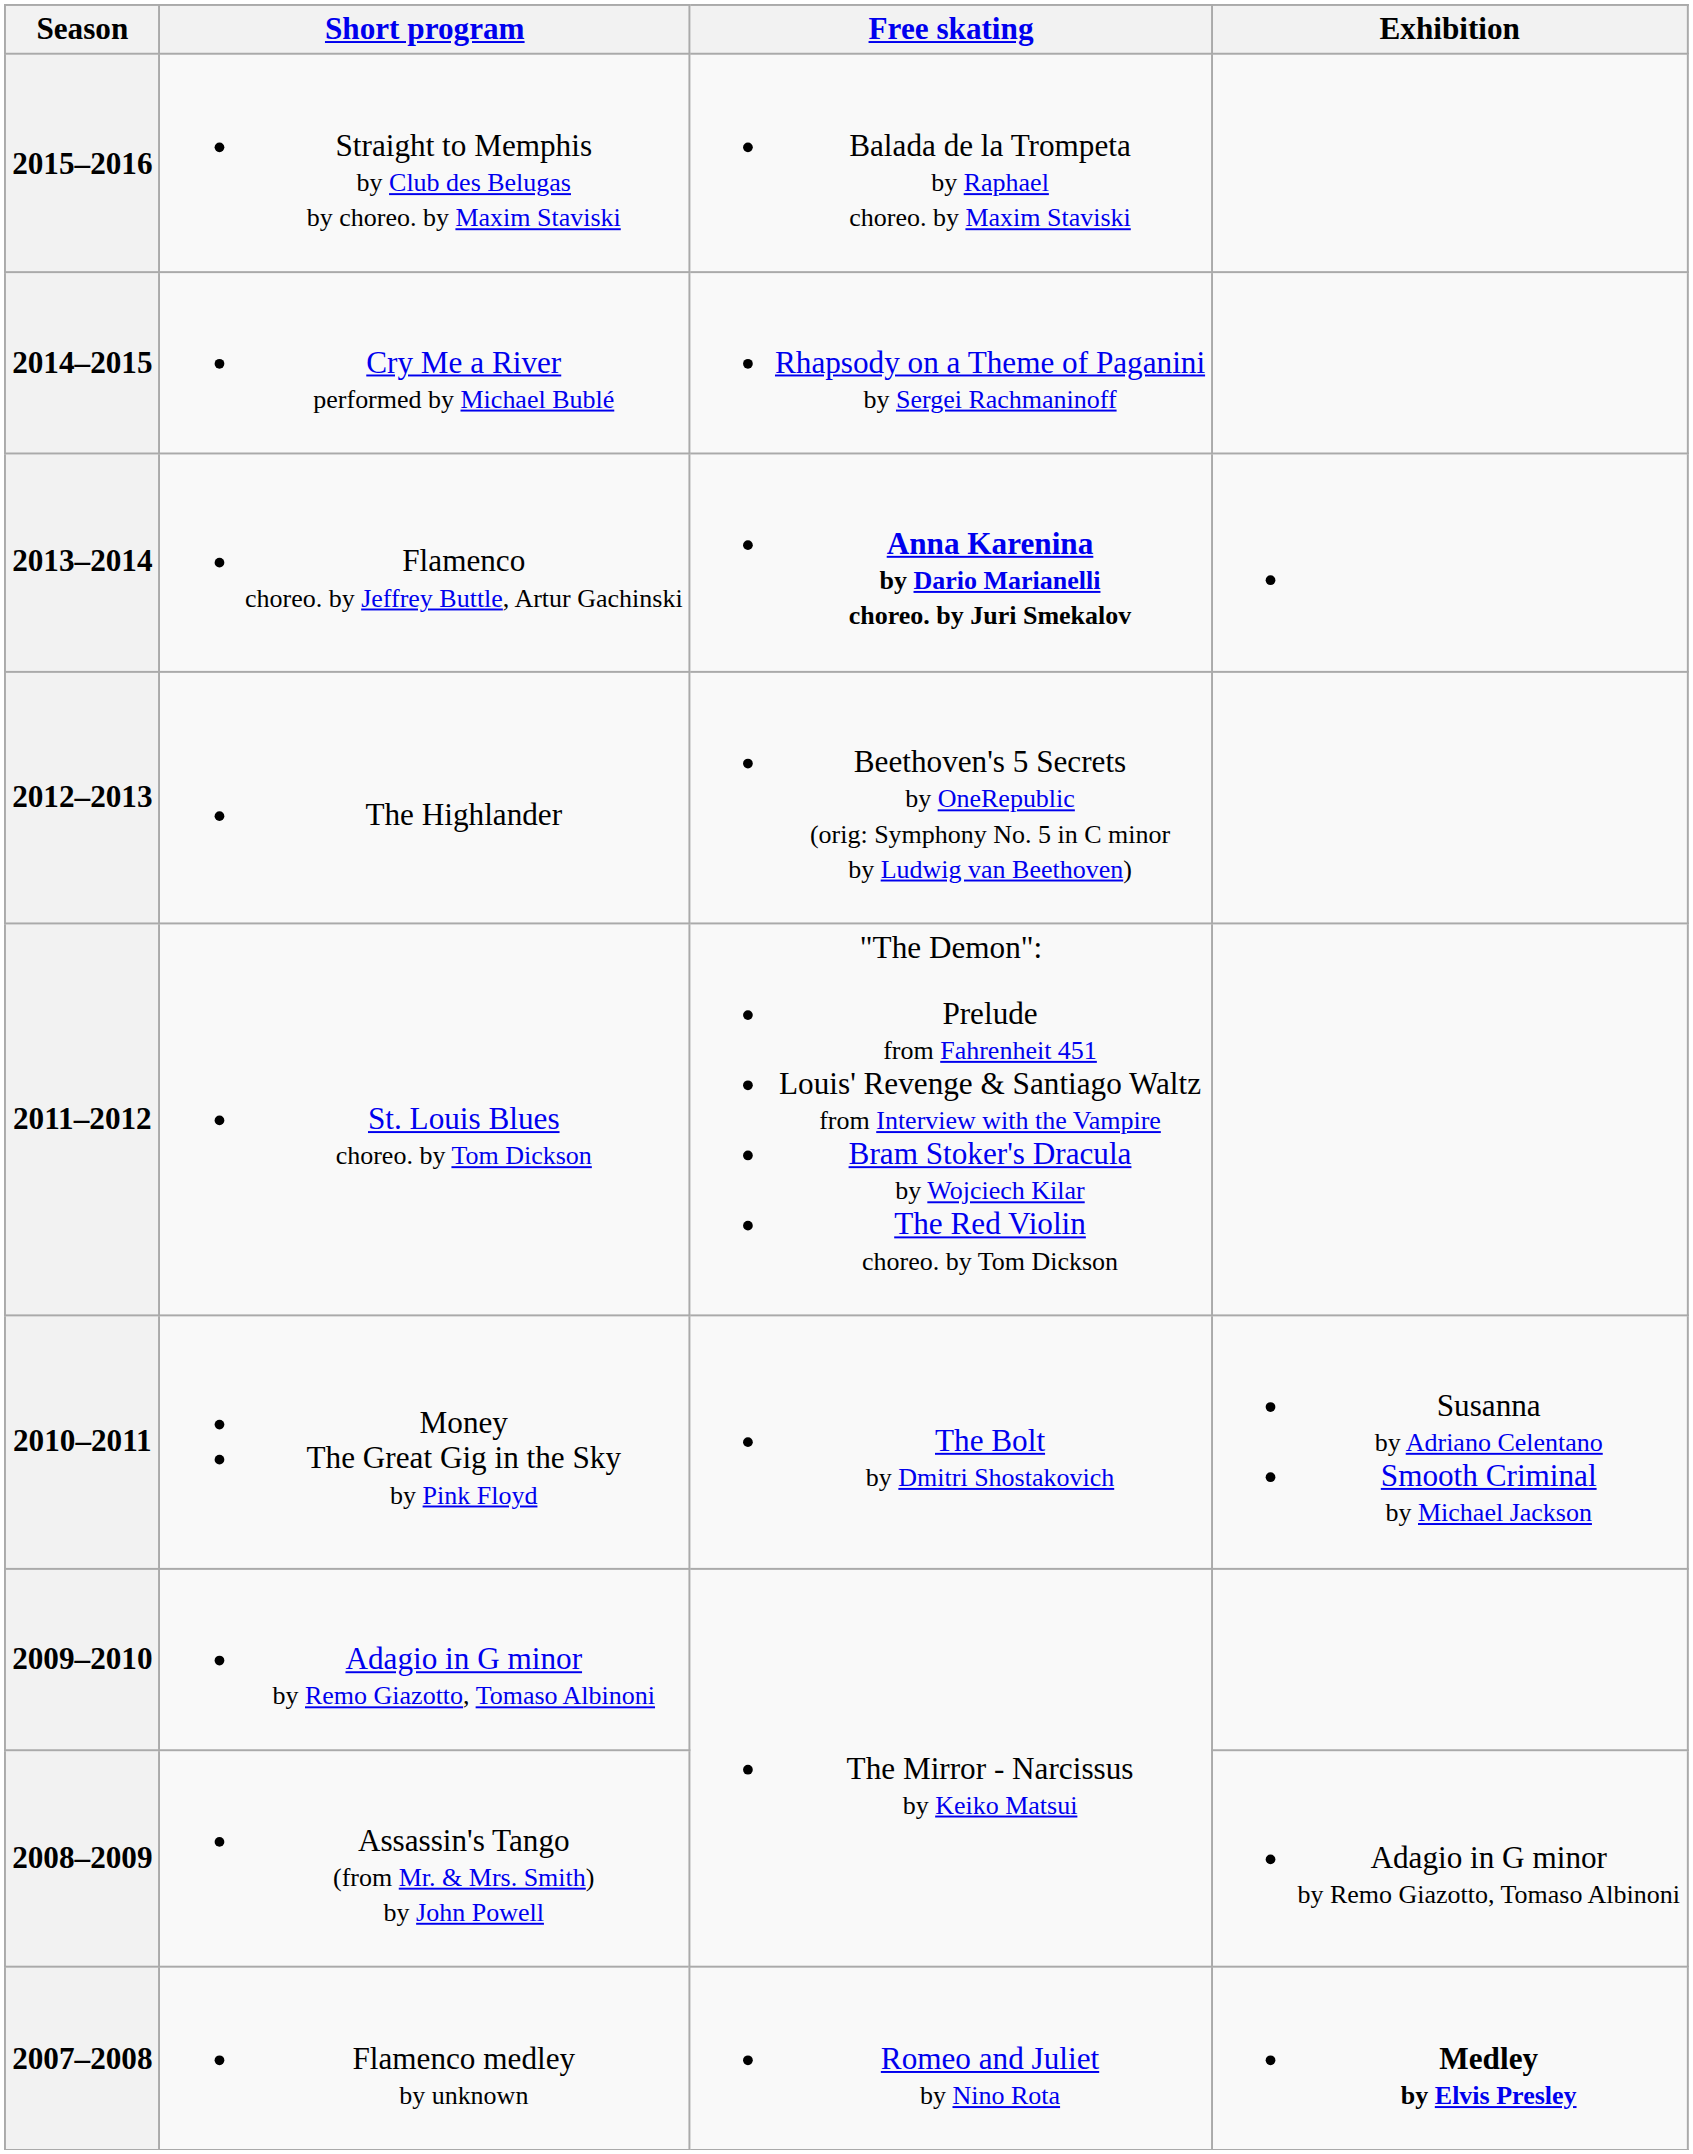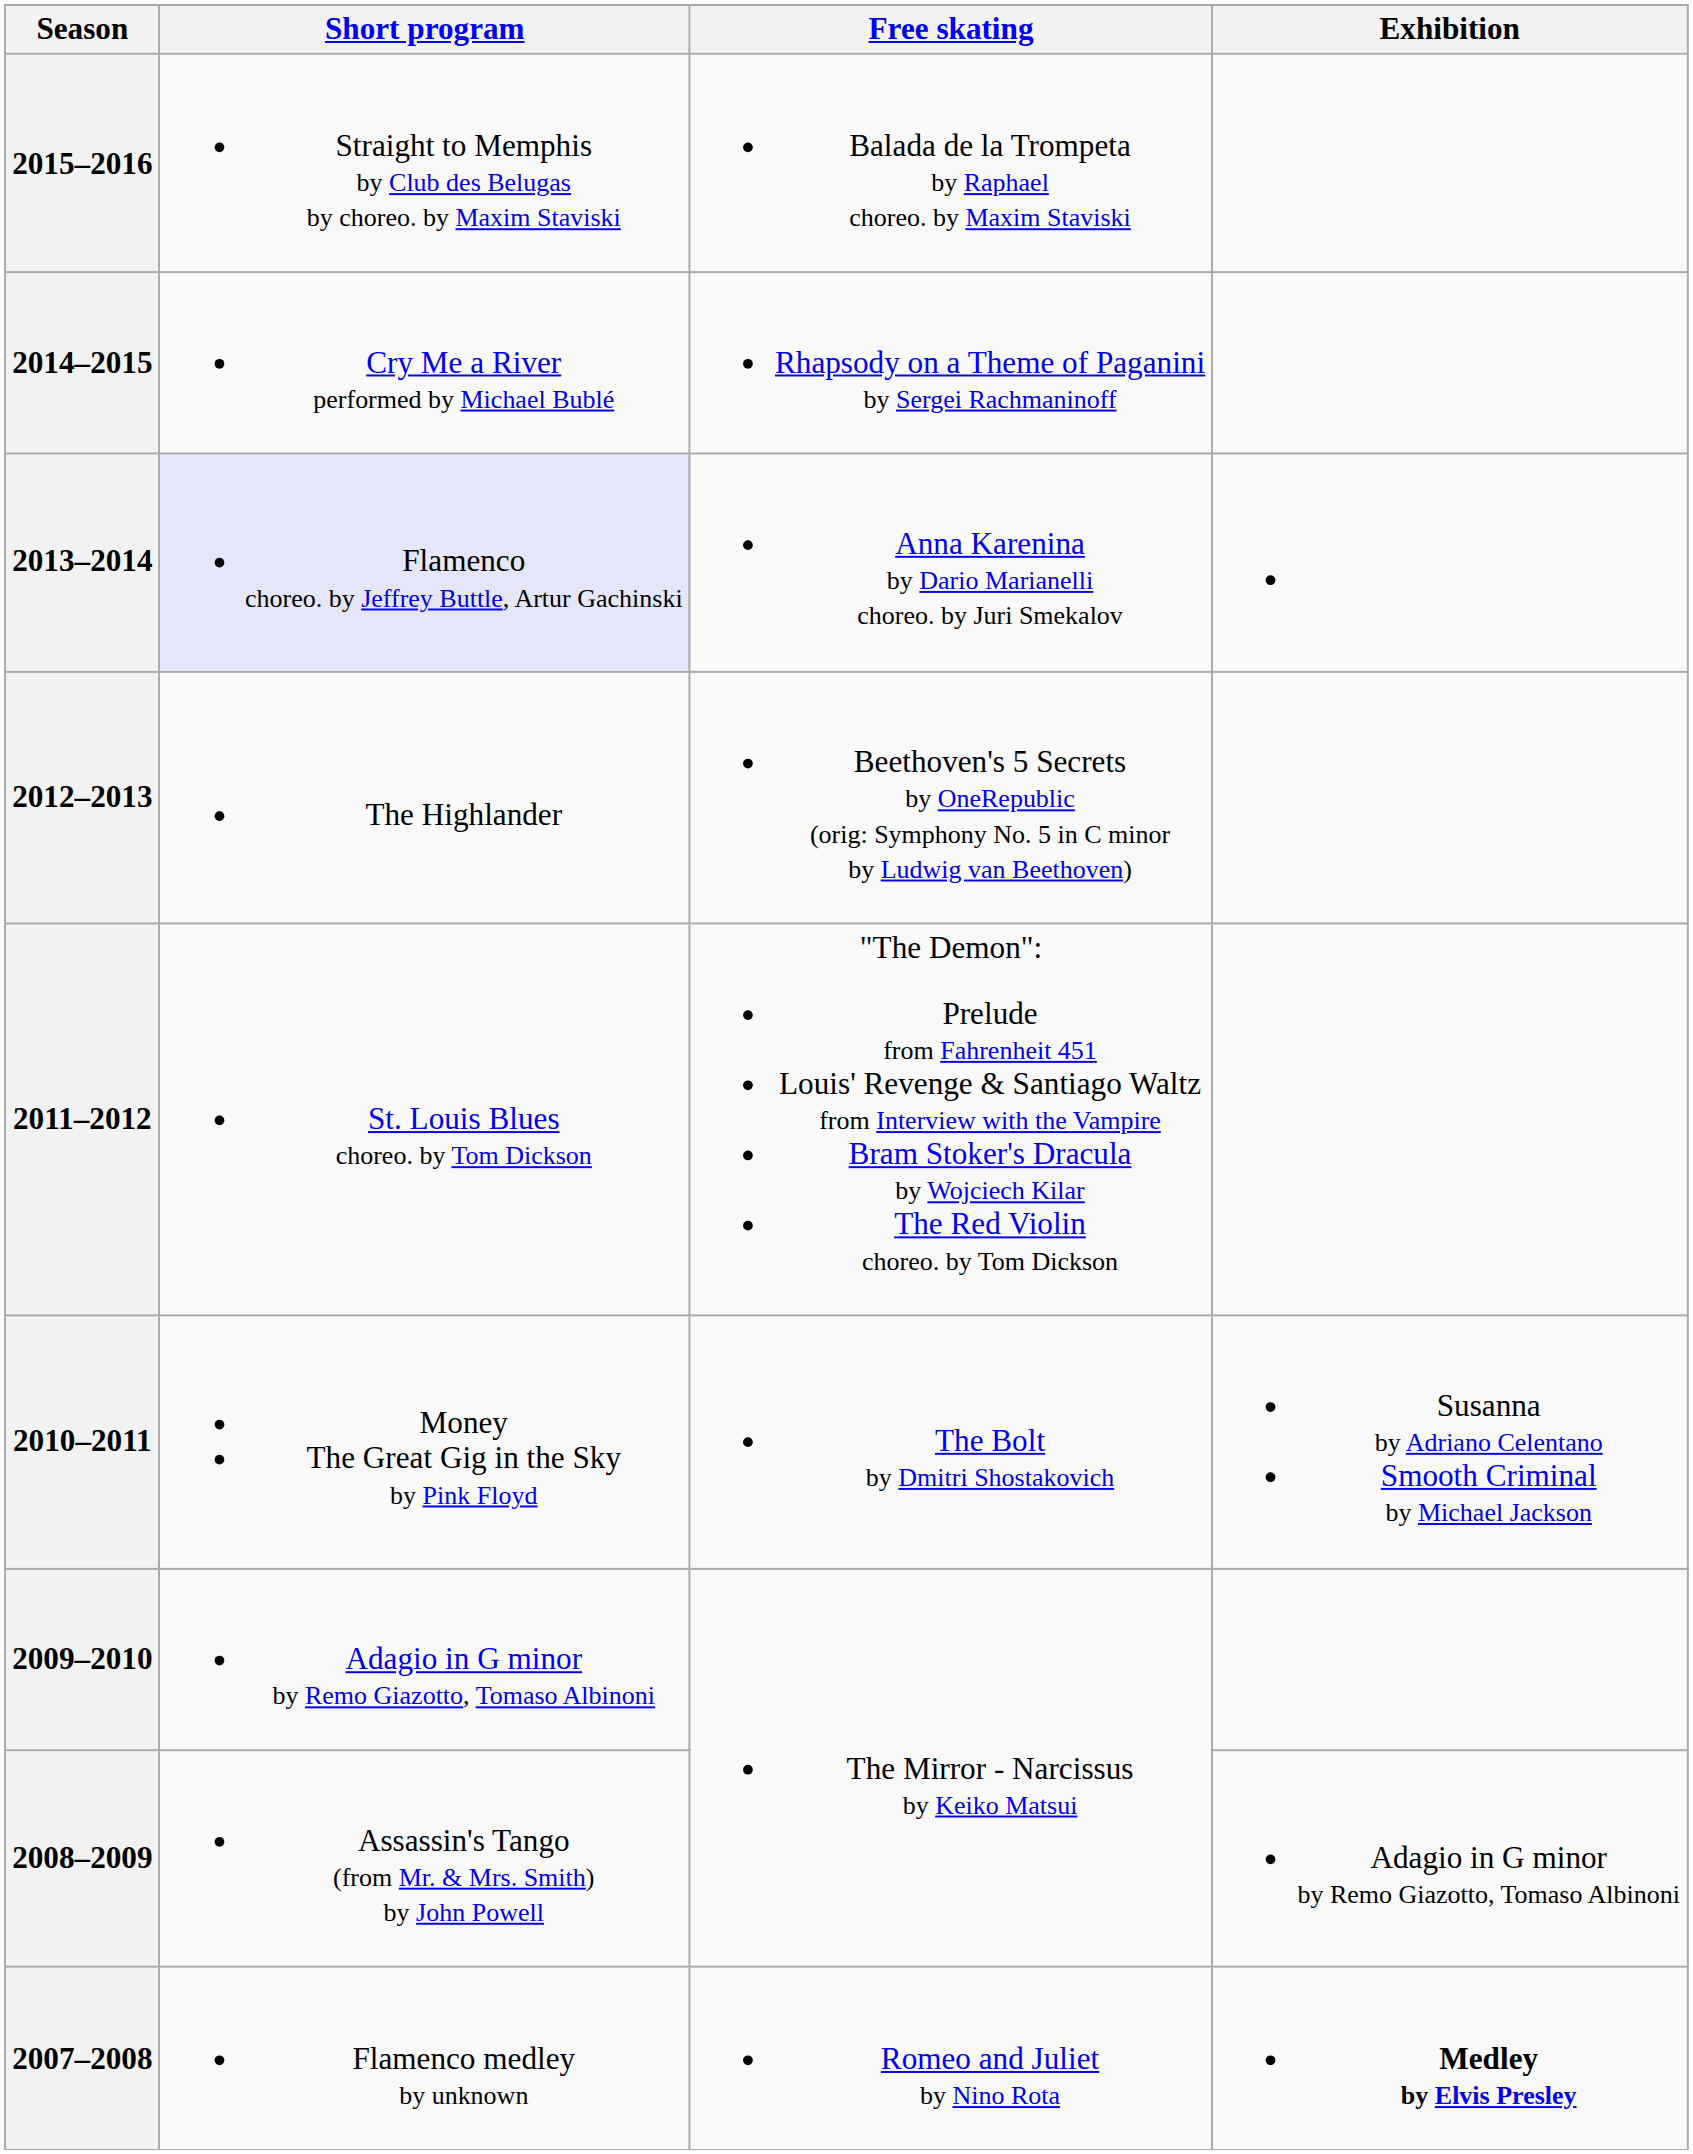(425, 580) no background -> (425, 580) lavender background
(951, 580) bold -> (951, 580) normal
